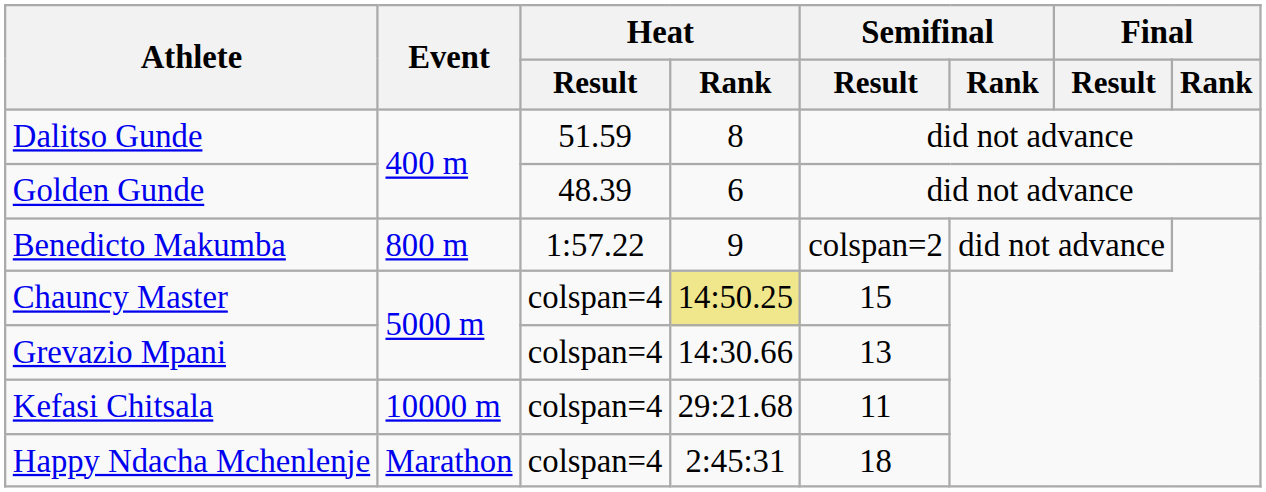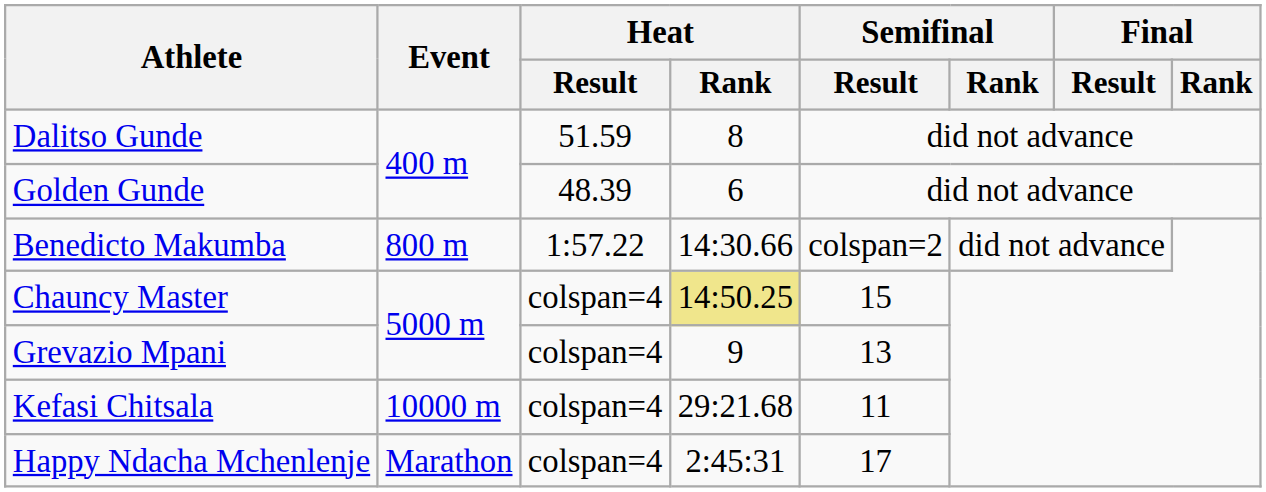(735, 244) 9 -> (735, 244) 14:30.66
(735, 352) 14:30.66 -> (735, 352) 9
(876, 460) 18 -> (876, 460) 17
